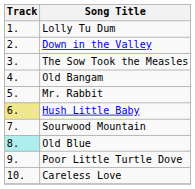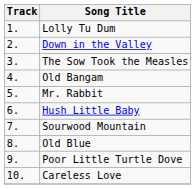(13, 111) khaki background -> (13, 111) no background
(13, 144) paleturquoise background -> (13, 144) no background
